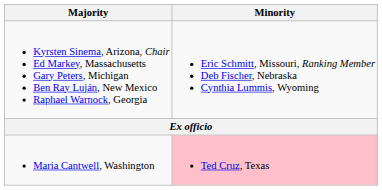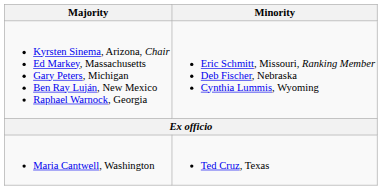(275, 166) pink background -> (275, 166) no background
